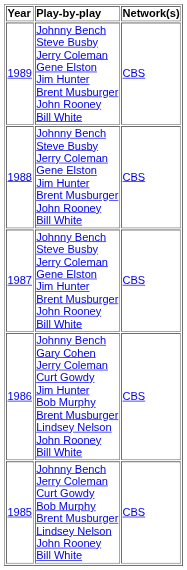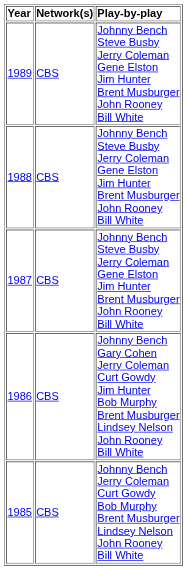columns swapped: (151, 13) <-> (69, 13)
